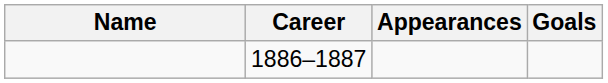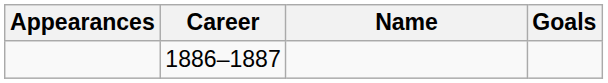columns swapped: (125, 22) <-> (449, 22)
